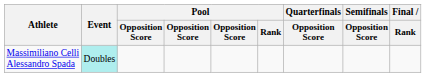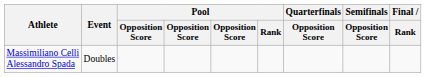(99, 59) paleturquoise background -> (99, 59) no background
